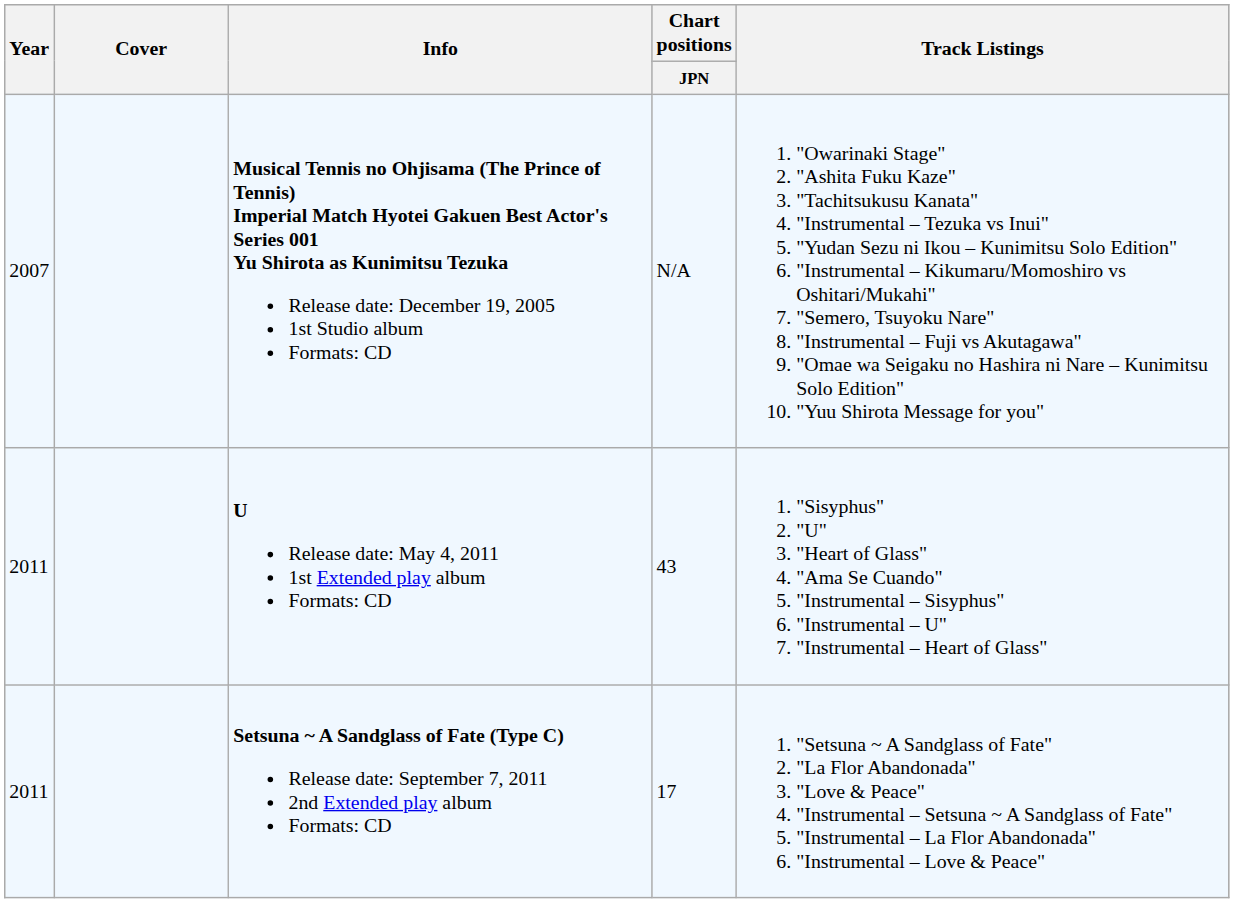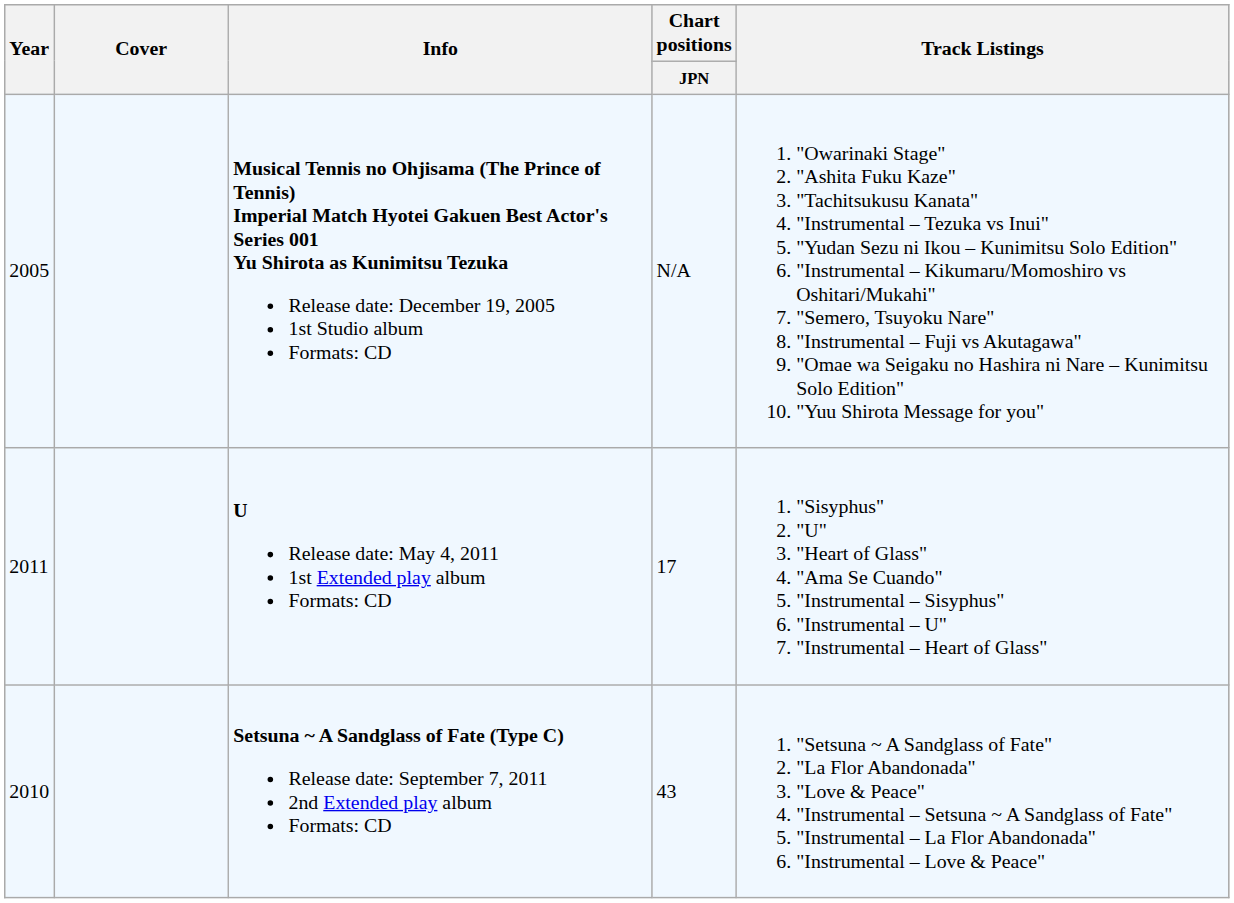(29, 270) 2007 -> (29, 270) 2005
(667, 566) 43 -> (667, 566) 17
(29, 791) 2011 -> (29, 791) 2010
(667, 791) 17 -> (667, 791) 43
